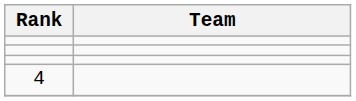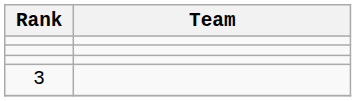(39, 80) 4 -> (39, 80) 3
